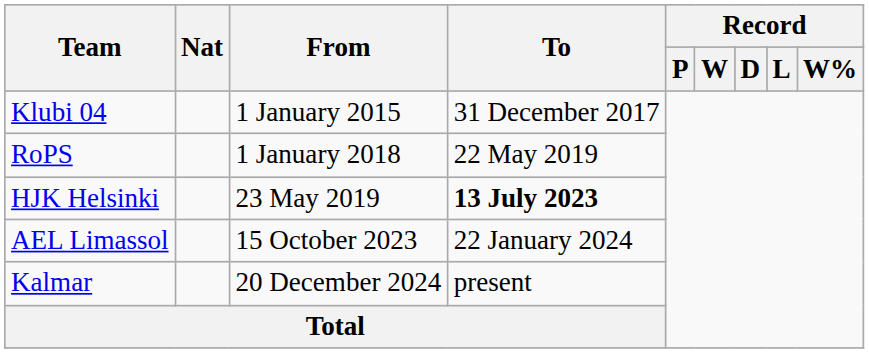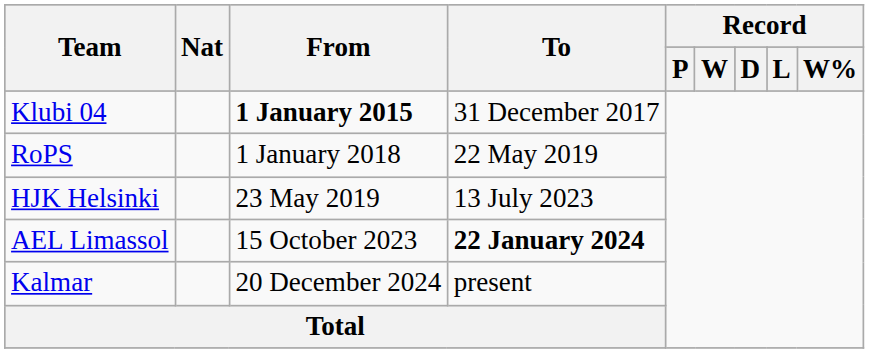(318, 111) normal -> (324, 111) bold
(526, 197) bold -> (524, 197) normal
(543, 240) normal -> (549, 240) bold
